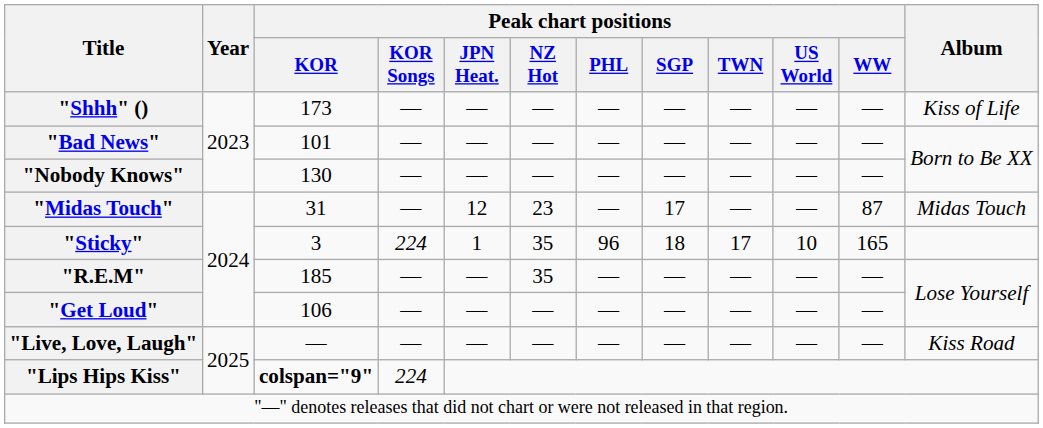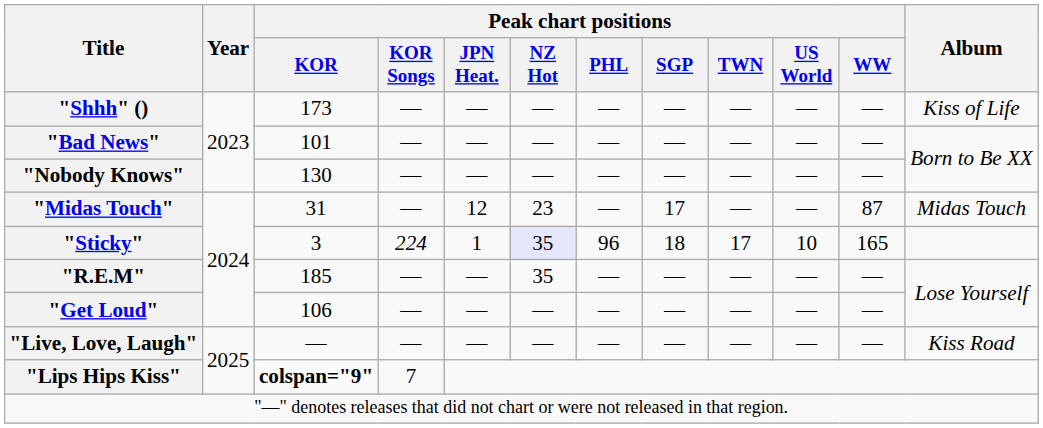(543, 242) no background -> (543, 242) lavender background
(411, 376) 224 -> (411, 376) 7
